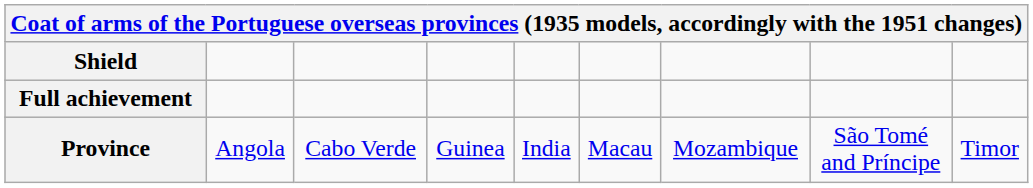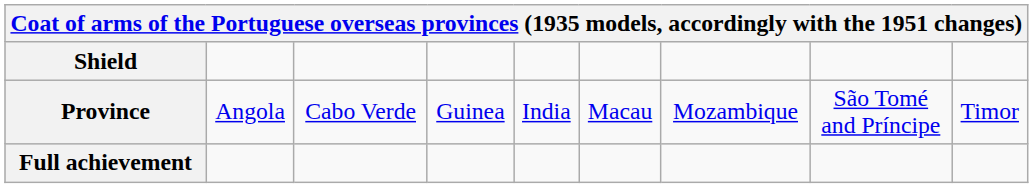rows swapped: (105, 98) <-> (106, 149)
